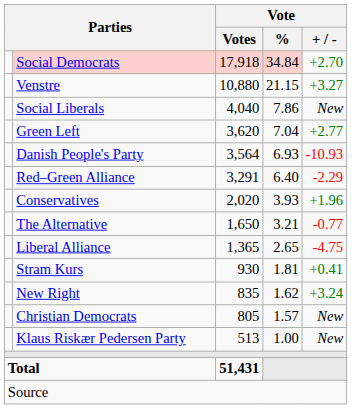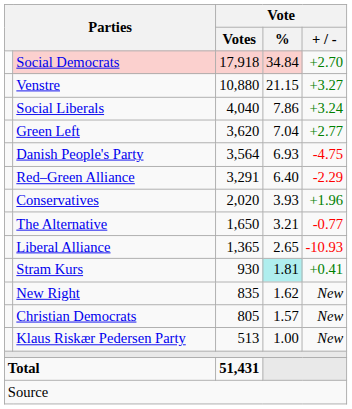(330, 108) New -> (326, 108) +3.24
(324, 154) -10.93 -> (328, 154) -4.75
(328, 246) -4.75 -> (324, 246) -10.93
(286, 270) no background -> (286, 270) paleturquoise background
(326, 293) +3.24 -> (330, 293) New
